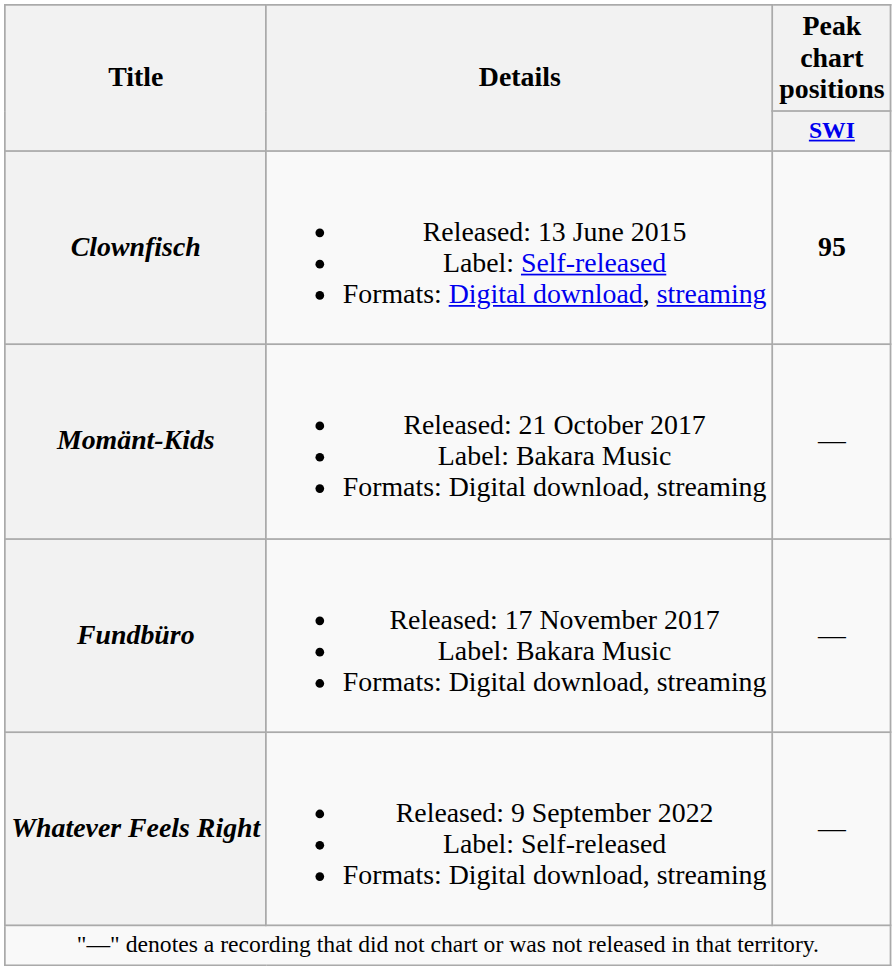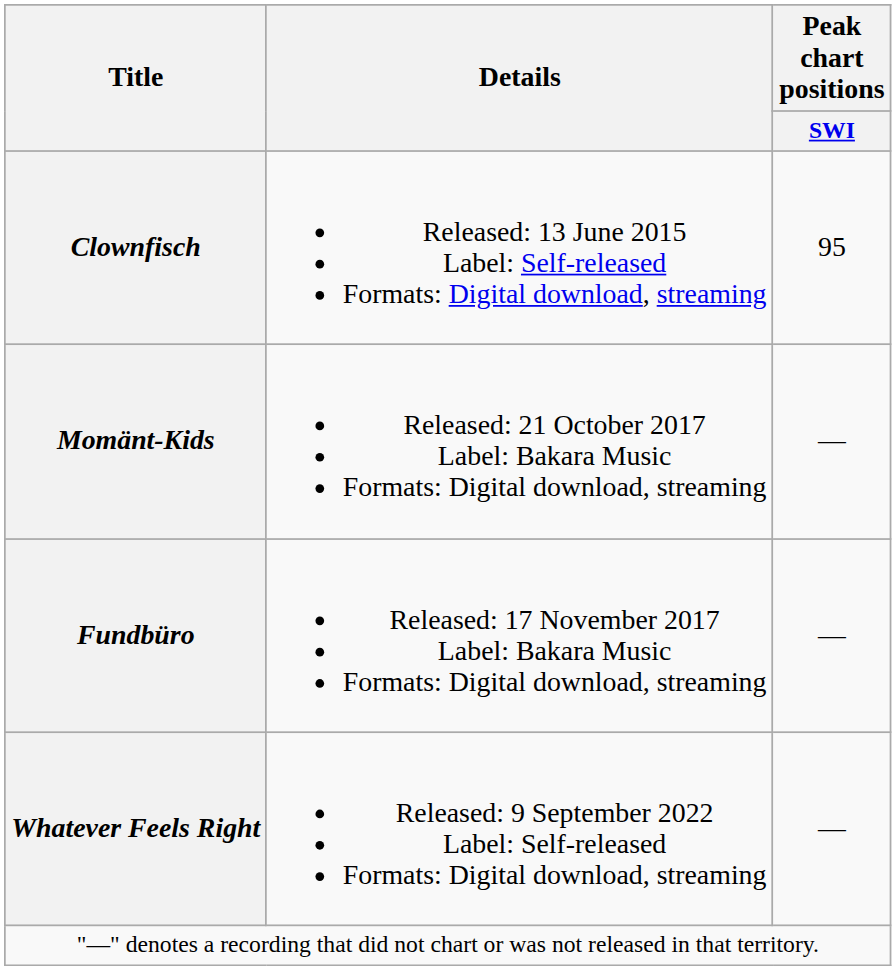(832, 247) bold -> (832, 247) normal
